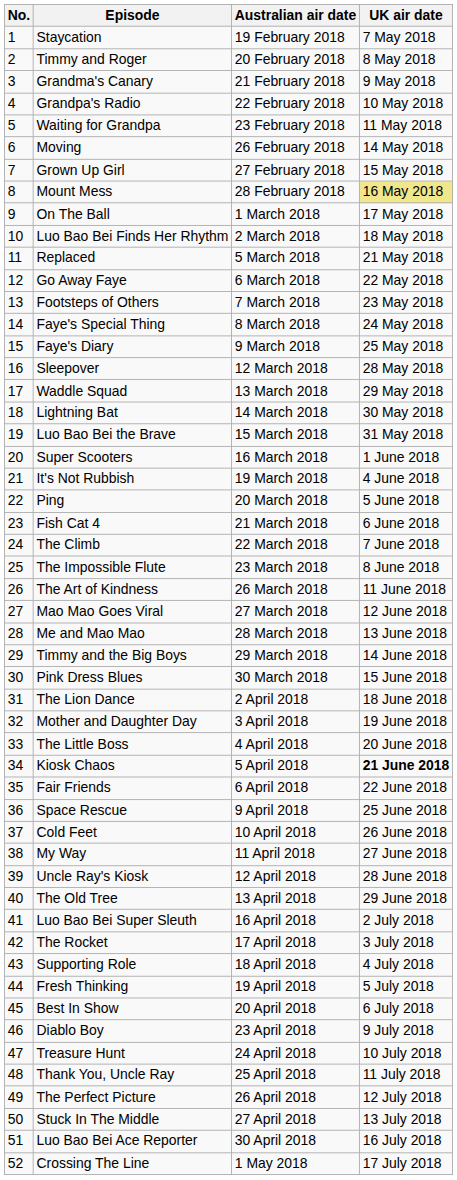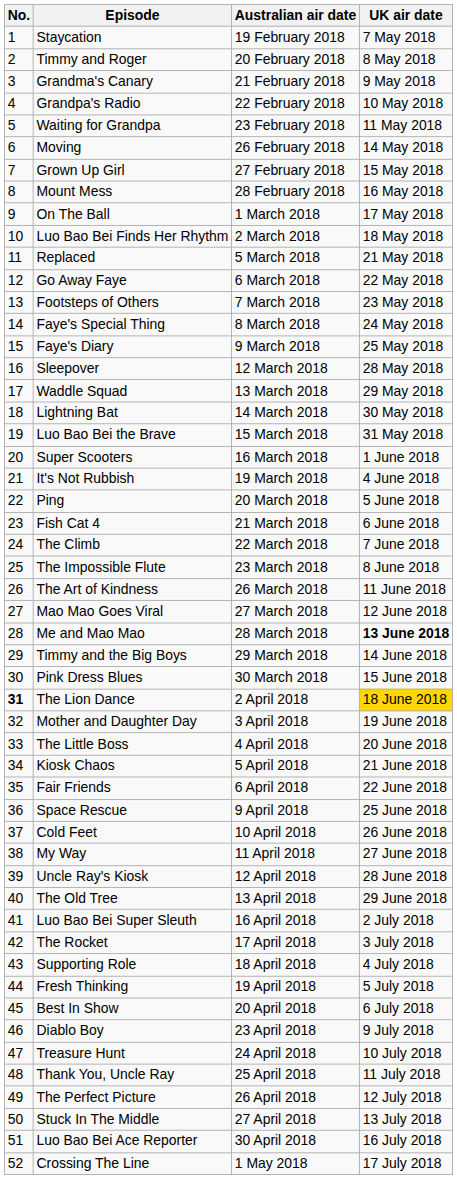(403, 192) khaki background -> (403, 192) no background
(405, 633) normal -> (406, 633) bold
(15, 699) normal -> (15, 699) bold
(405, 699) no background -> (405, 699) gold background
(406, 766) bold -> (405, 766) normal
